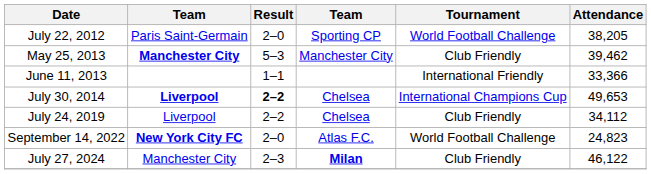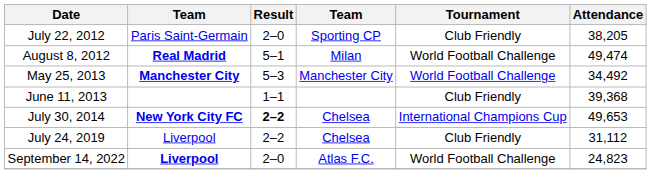(483, 35) World Football Challenge -> (483, 35) Club Friendly
+ row: (66, 55)
(483, 55) Club Friendly -> (483, 76) World Football Challenge
(608, 55) 39,462 -> (608, 76) 34,492
(483, 76) International Friendly -> (483, 96) Club Friendly
(608, 76) 33,366 -> (608, 96) 39,368
(189, 96) Liverpool -> (189, 117) New York City FC
(608, 117) 34,112 -> (608, 138) 31,112
(189, 138) New York City FC -> (189, 158) Liverpool
- row: (66, 158)
